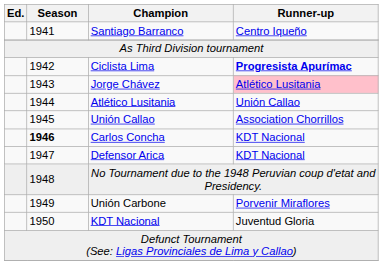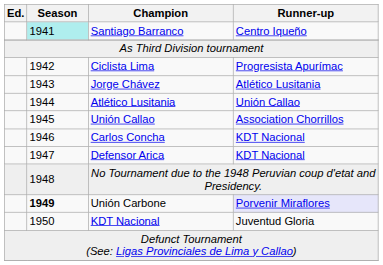(42, 31) no background -> (42, 31) paleturquoise background
(294, 66) bold -> (289, 66) normal
(278, 84) pink background -> (278, 84) no background
(42, 137) bold -> (42, 137) normal
(42, 203) normal -> (42, 203) bold
(283, 203) no background -> (283, 203) lavender background
